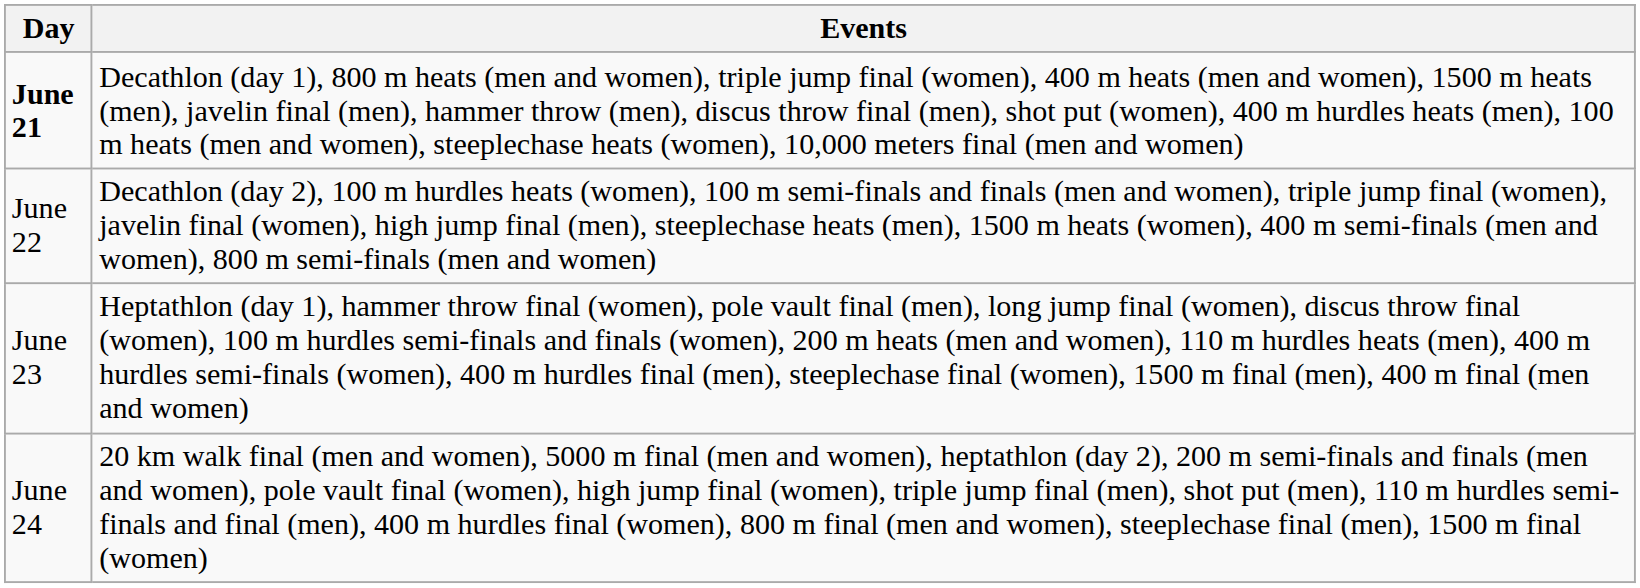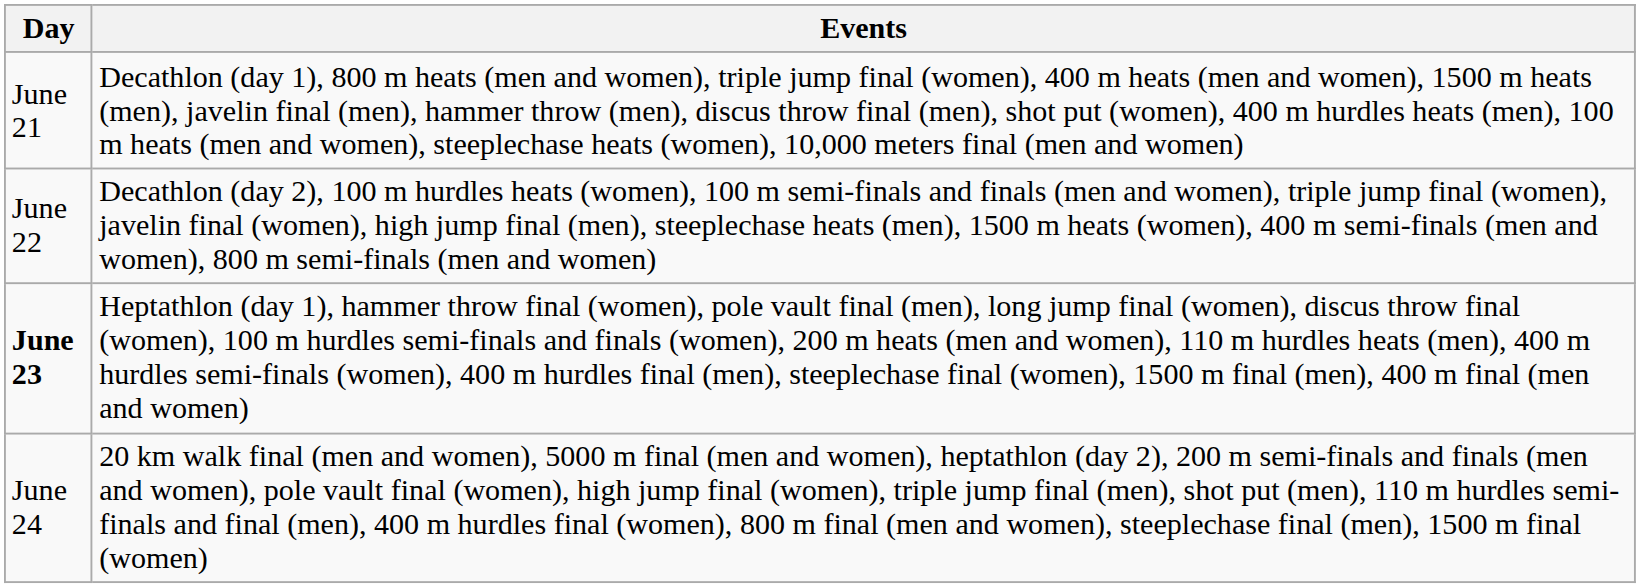(43, 109) bold -> (39, 109) normal
(39, 357) normal -> (43, 357) bold
